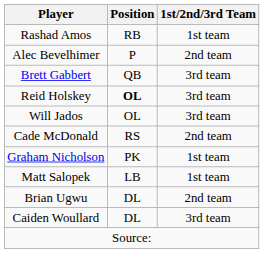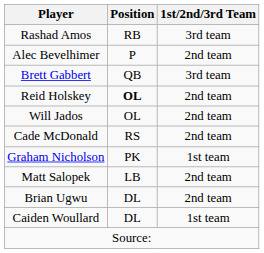(208, 34) 1st team -> (208, 34) 3rd team
(208, 95) 3rd team -> (208, 95) 2nd team
(208, 116) 3rd team -> (208, 116) 2nd team
(208, 177) 1st team -> (208, 177) 2nd team
(208, 217) 3rd team -> (208, 217) 1st team
